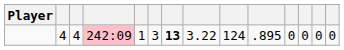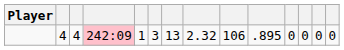(173, 35) bold -> (173, 35) normal
(201, 35) 3.22 -> (201, 35) 2.32
(234, 35) 124 -> (234, 35) 106
